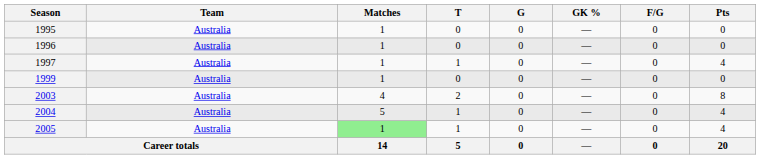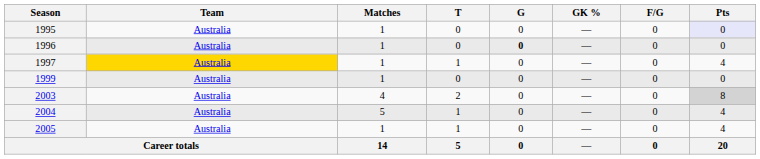(723, 29) no background -> (723, 29) lavender background
(521, 46) normal -> (521, 46) bold
(212, 63) no background -> (212, 63) gold background
(723, 96) no background -> (723, 96) lightgrey background
(382, 129) lightgreen background -> (382, 129) no background
